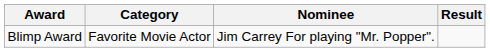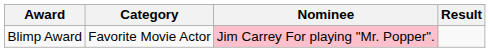(326, 36) no background -> (326, 36) pink background
